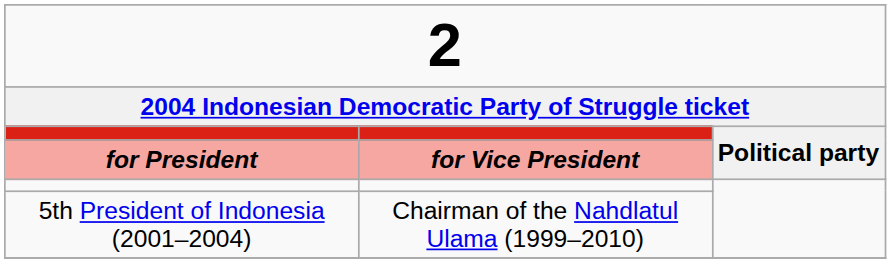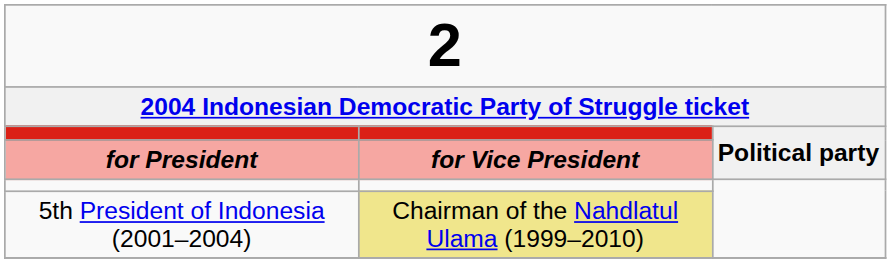(535, 224) no background -> (535, 224) khaki background
